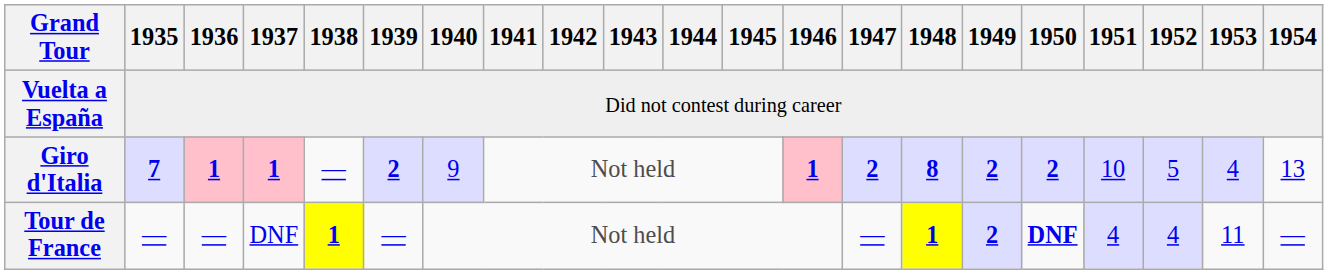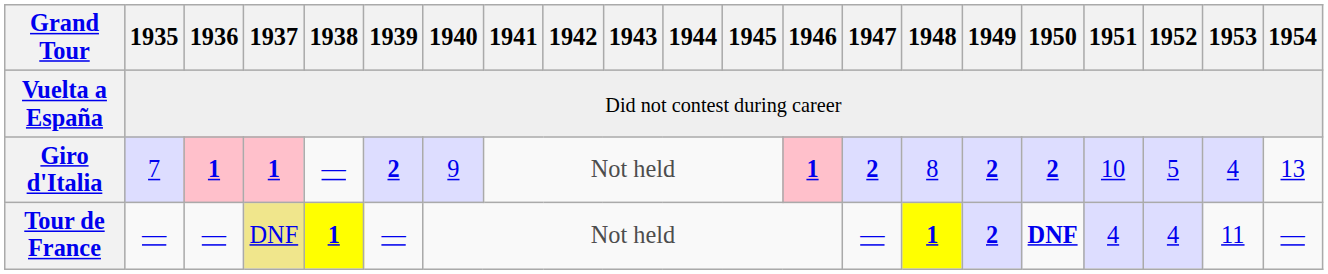(154, 169) bold -> (154, 169) normal
(932, 169) bold -> (932, 169) normal
(274, 235) no background -> (274, 235) khaki background
